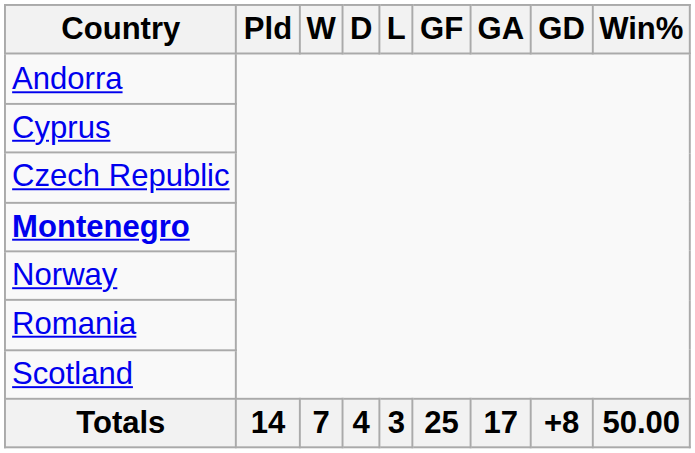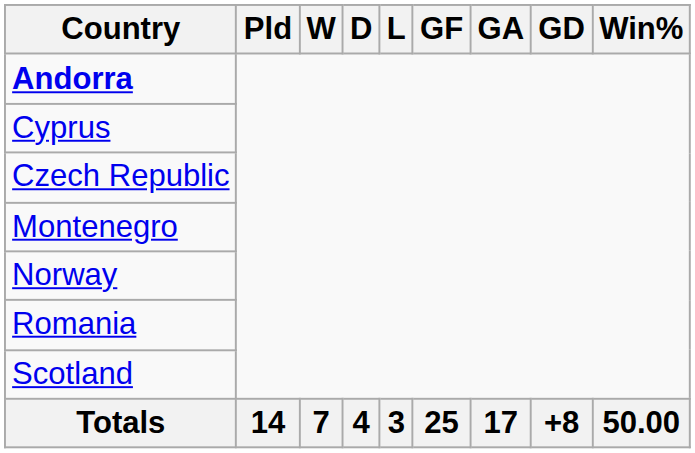(67, 78) normal -> (72, 78) bold
(101, 226) bold -> (95, 226) normal
